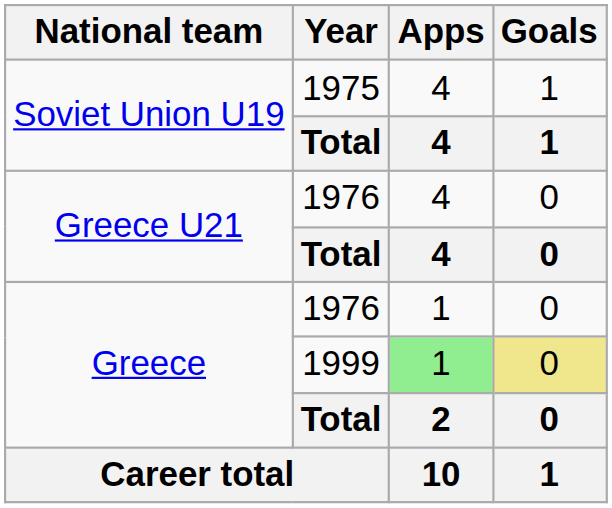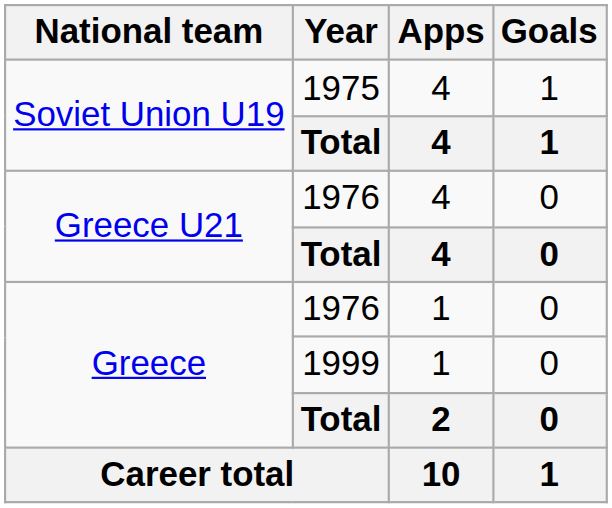(441, 364) lightgreen background -> (441, 364) no background
(549, 364) khaki background -> (549, 364) no background
